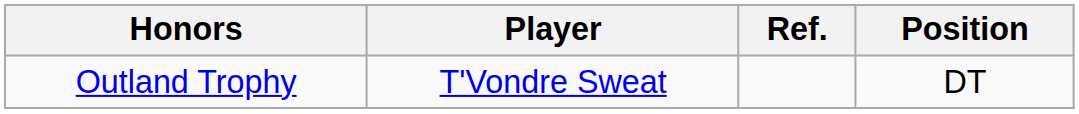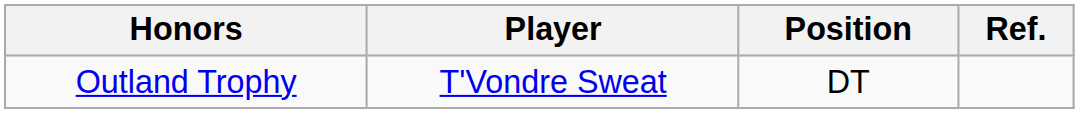columns swapped: (965, 30) <-> (797, 30)
